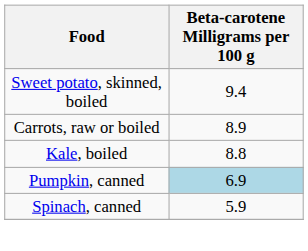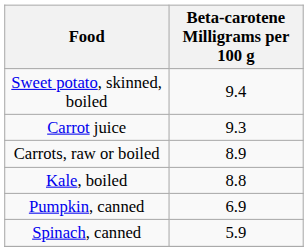+ row: (87, 127)
(236, 180) lightblue background -> (236, 206) no background
